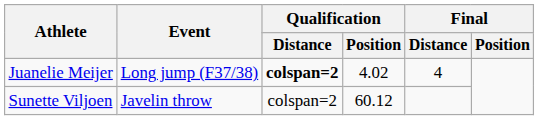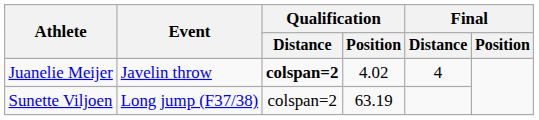(189, 72) Long jump (F37/38) -> (166, 72) Javelin throw
(166, 100) Javelin throw -> (189, 100) Long jump (F37/38)
(374, 100) 60.12 -> (374, 100) 63.19
